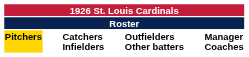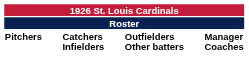(23, 36) gold background -> (23, 36) no background
